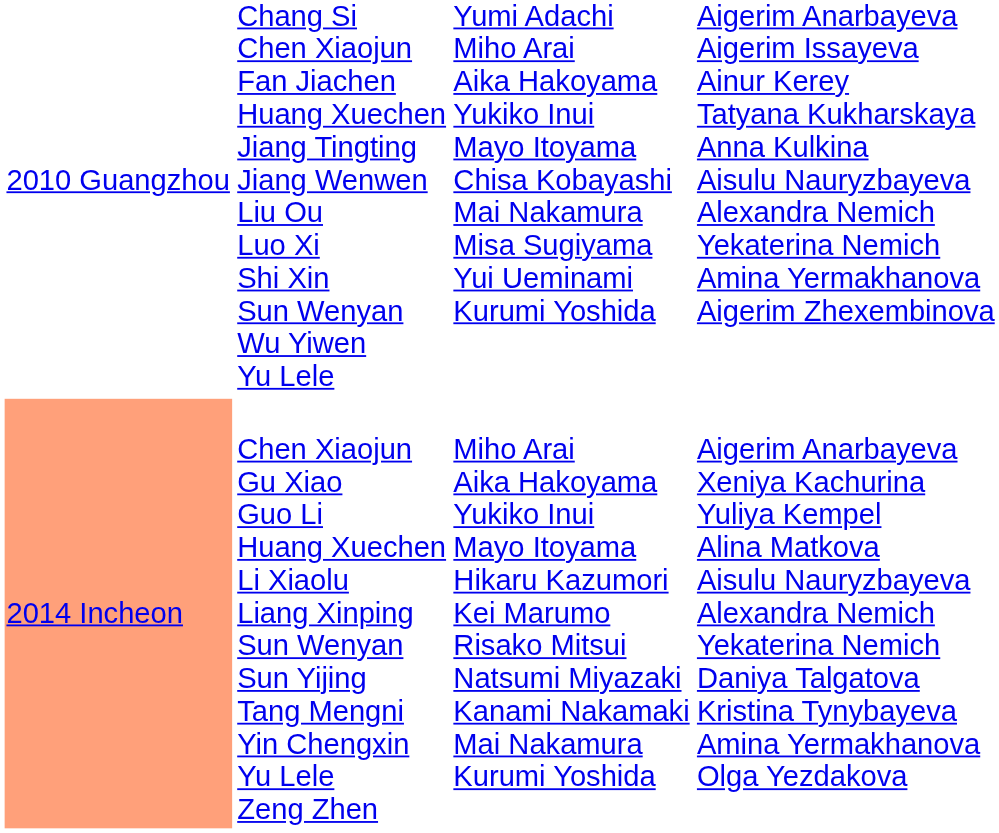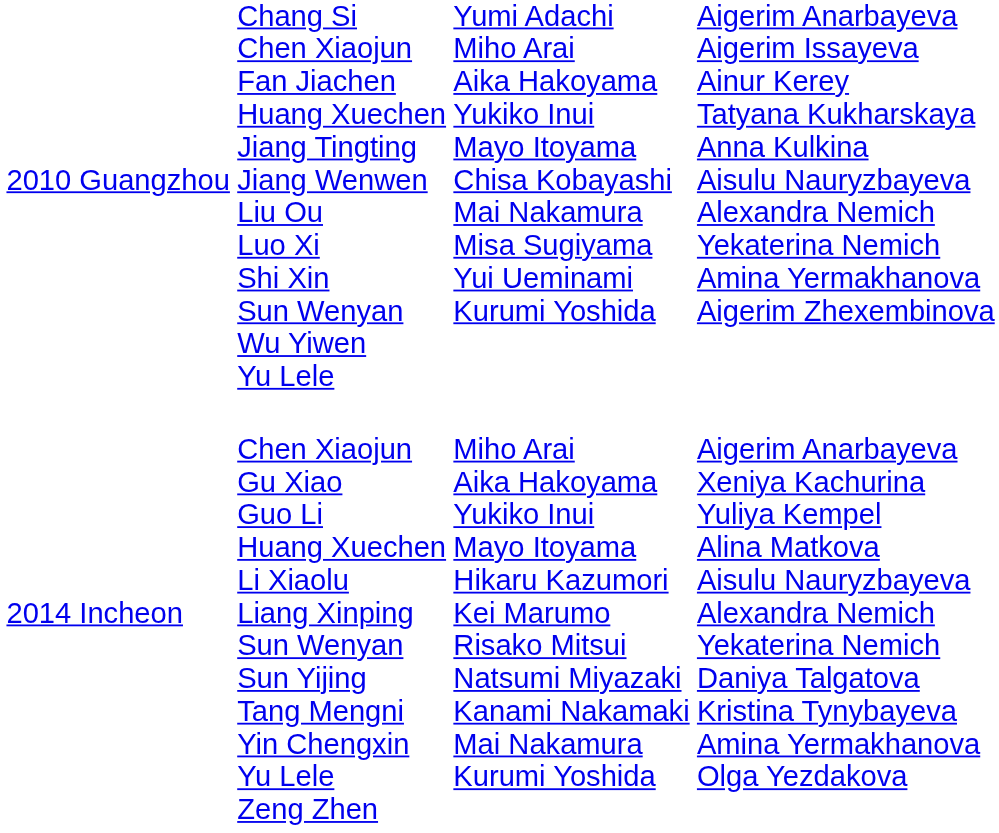(95, 613) lightsalmon background -> (95, 613) no background
